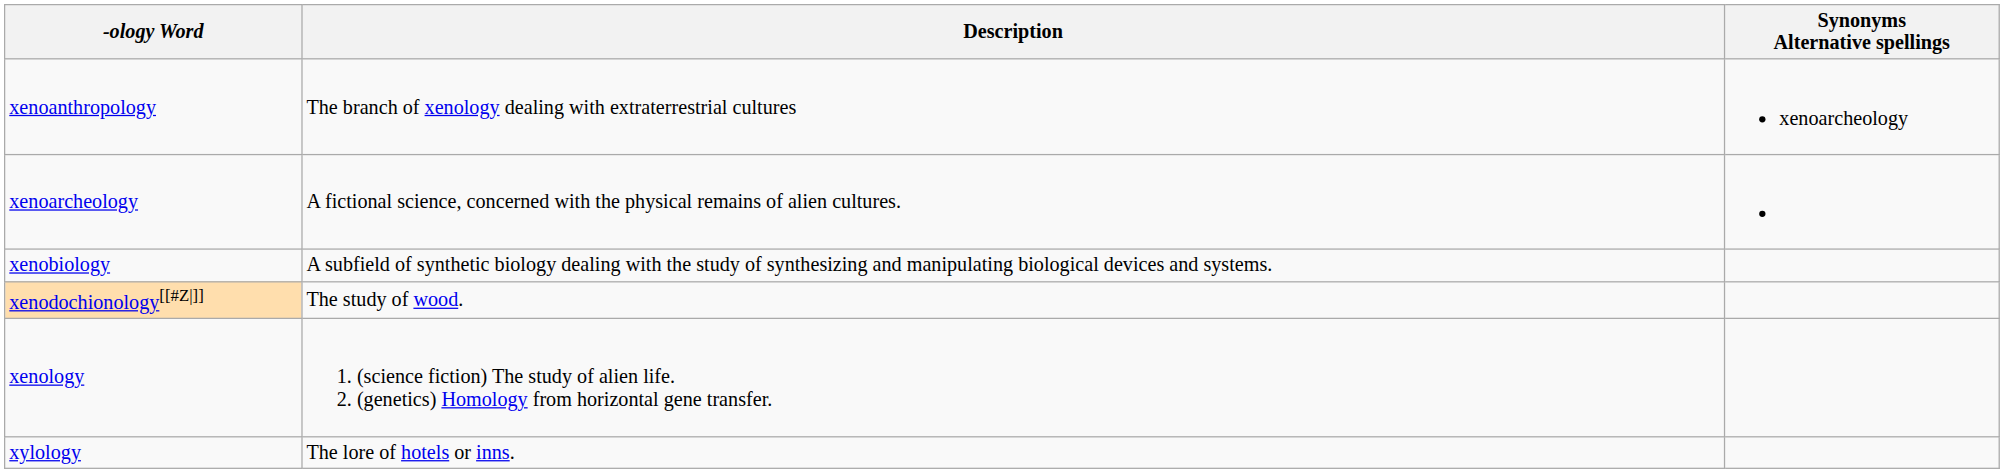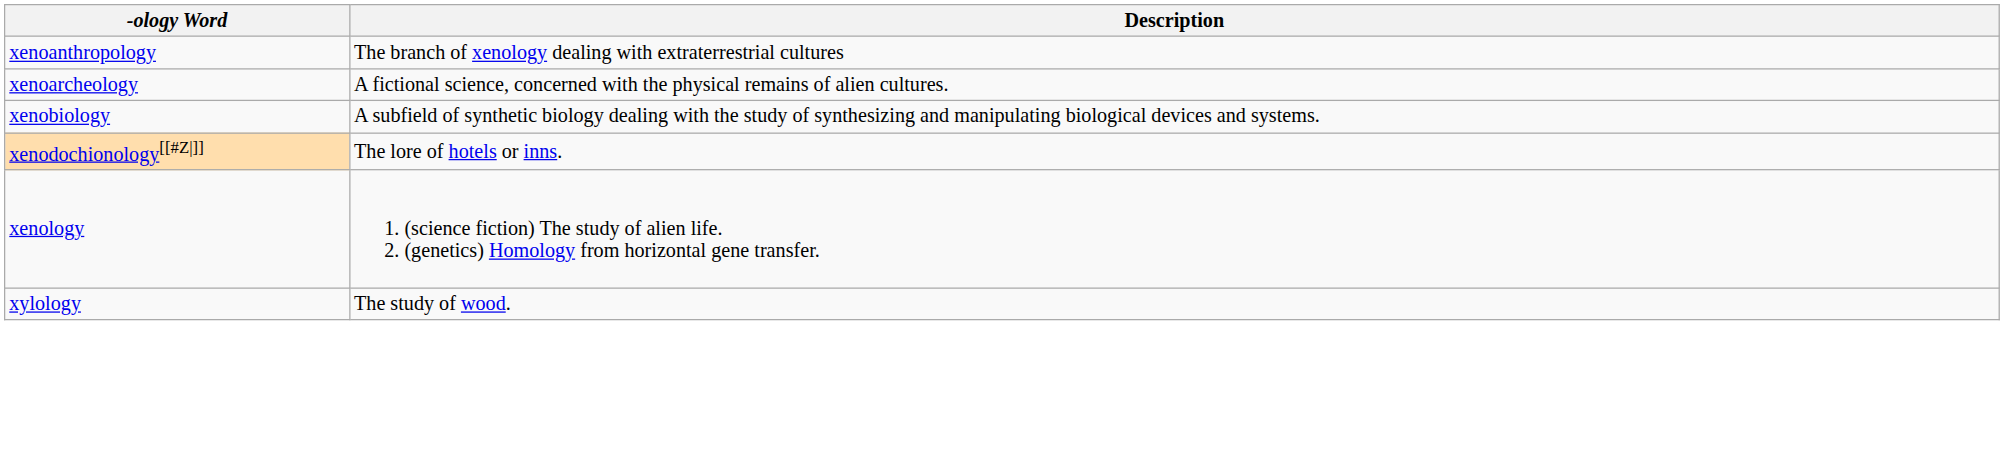- column: (1862, 31)
(385, 299) The study of wood. -> (458, 151) The lore of hotels or inns.
(411, 452) The lore of hotels or inns. -> (432, 303) The study of wood.
